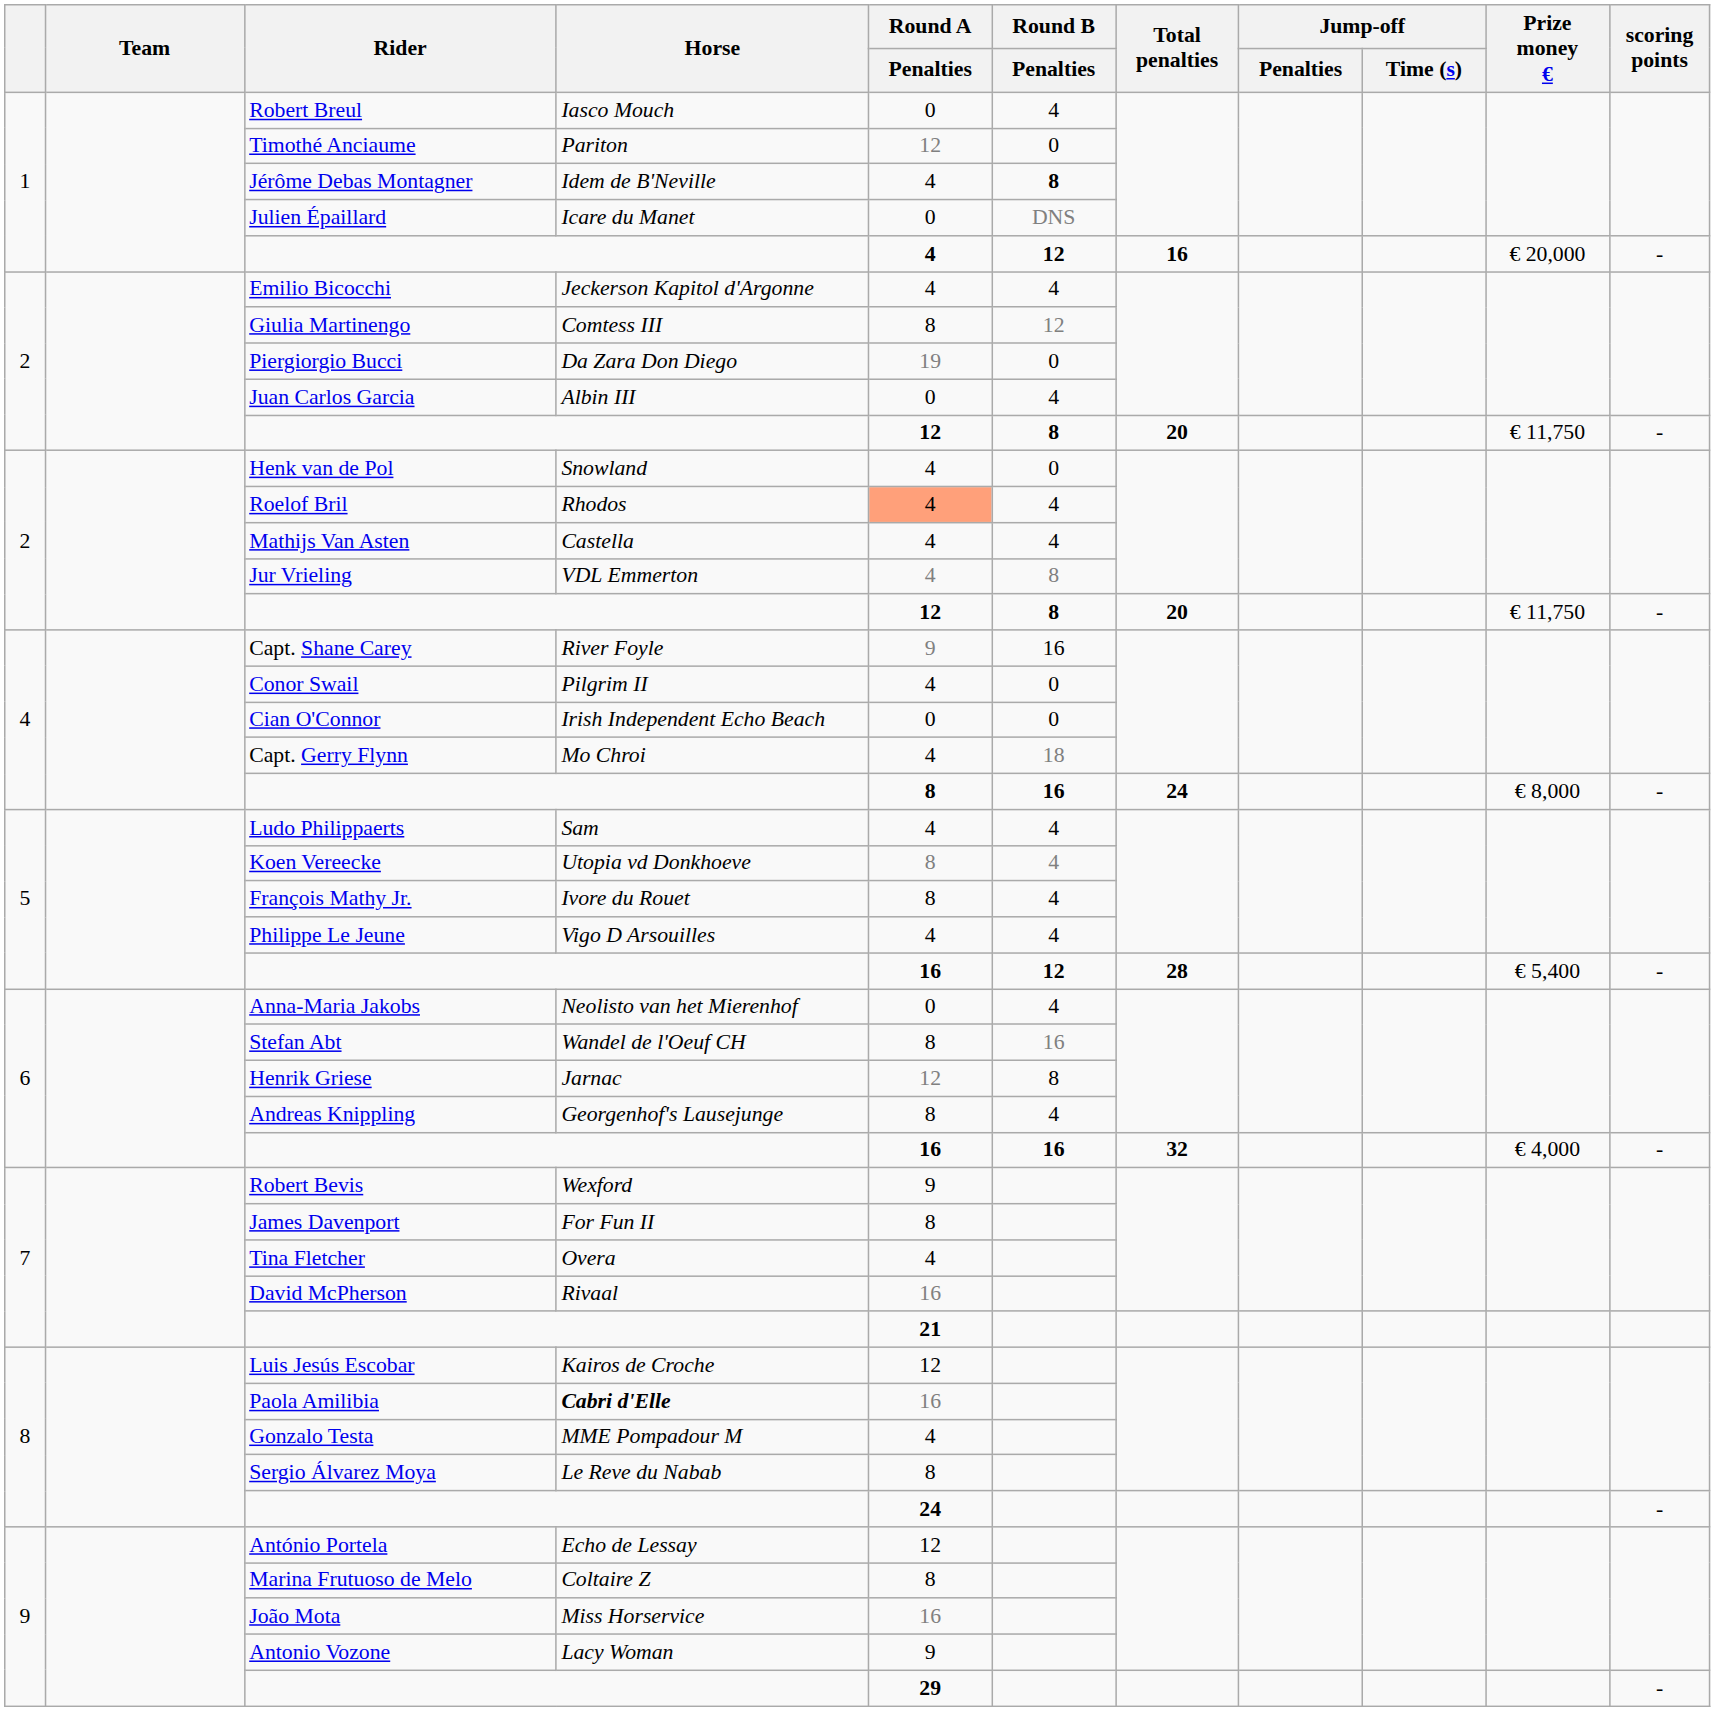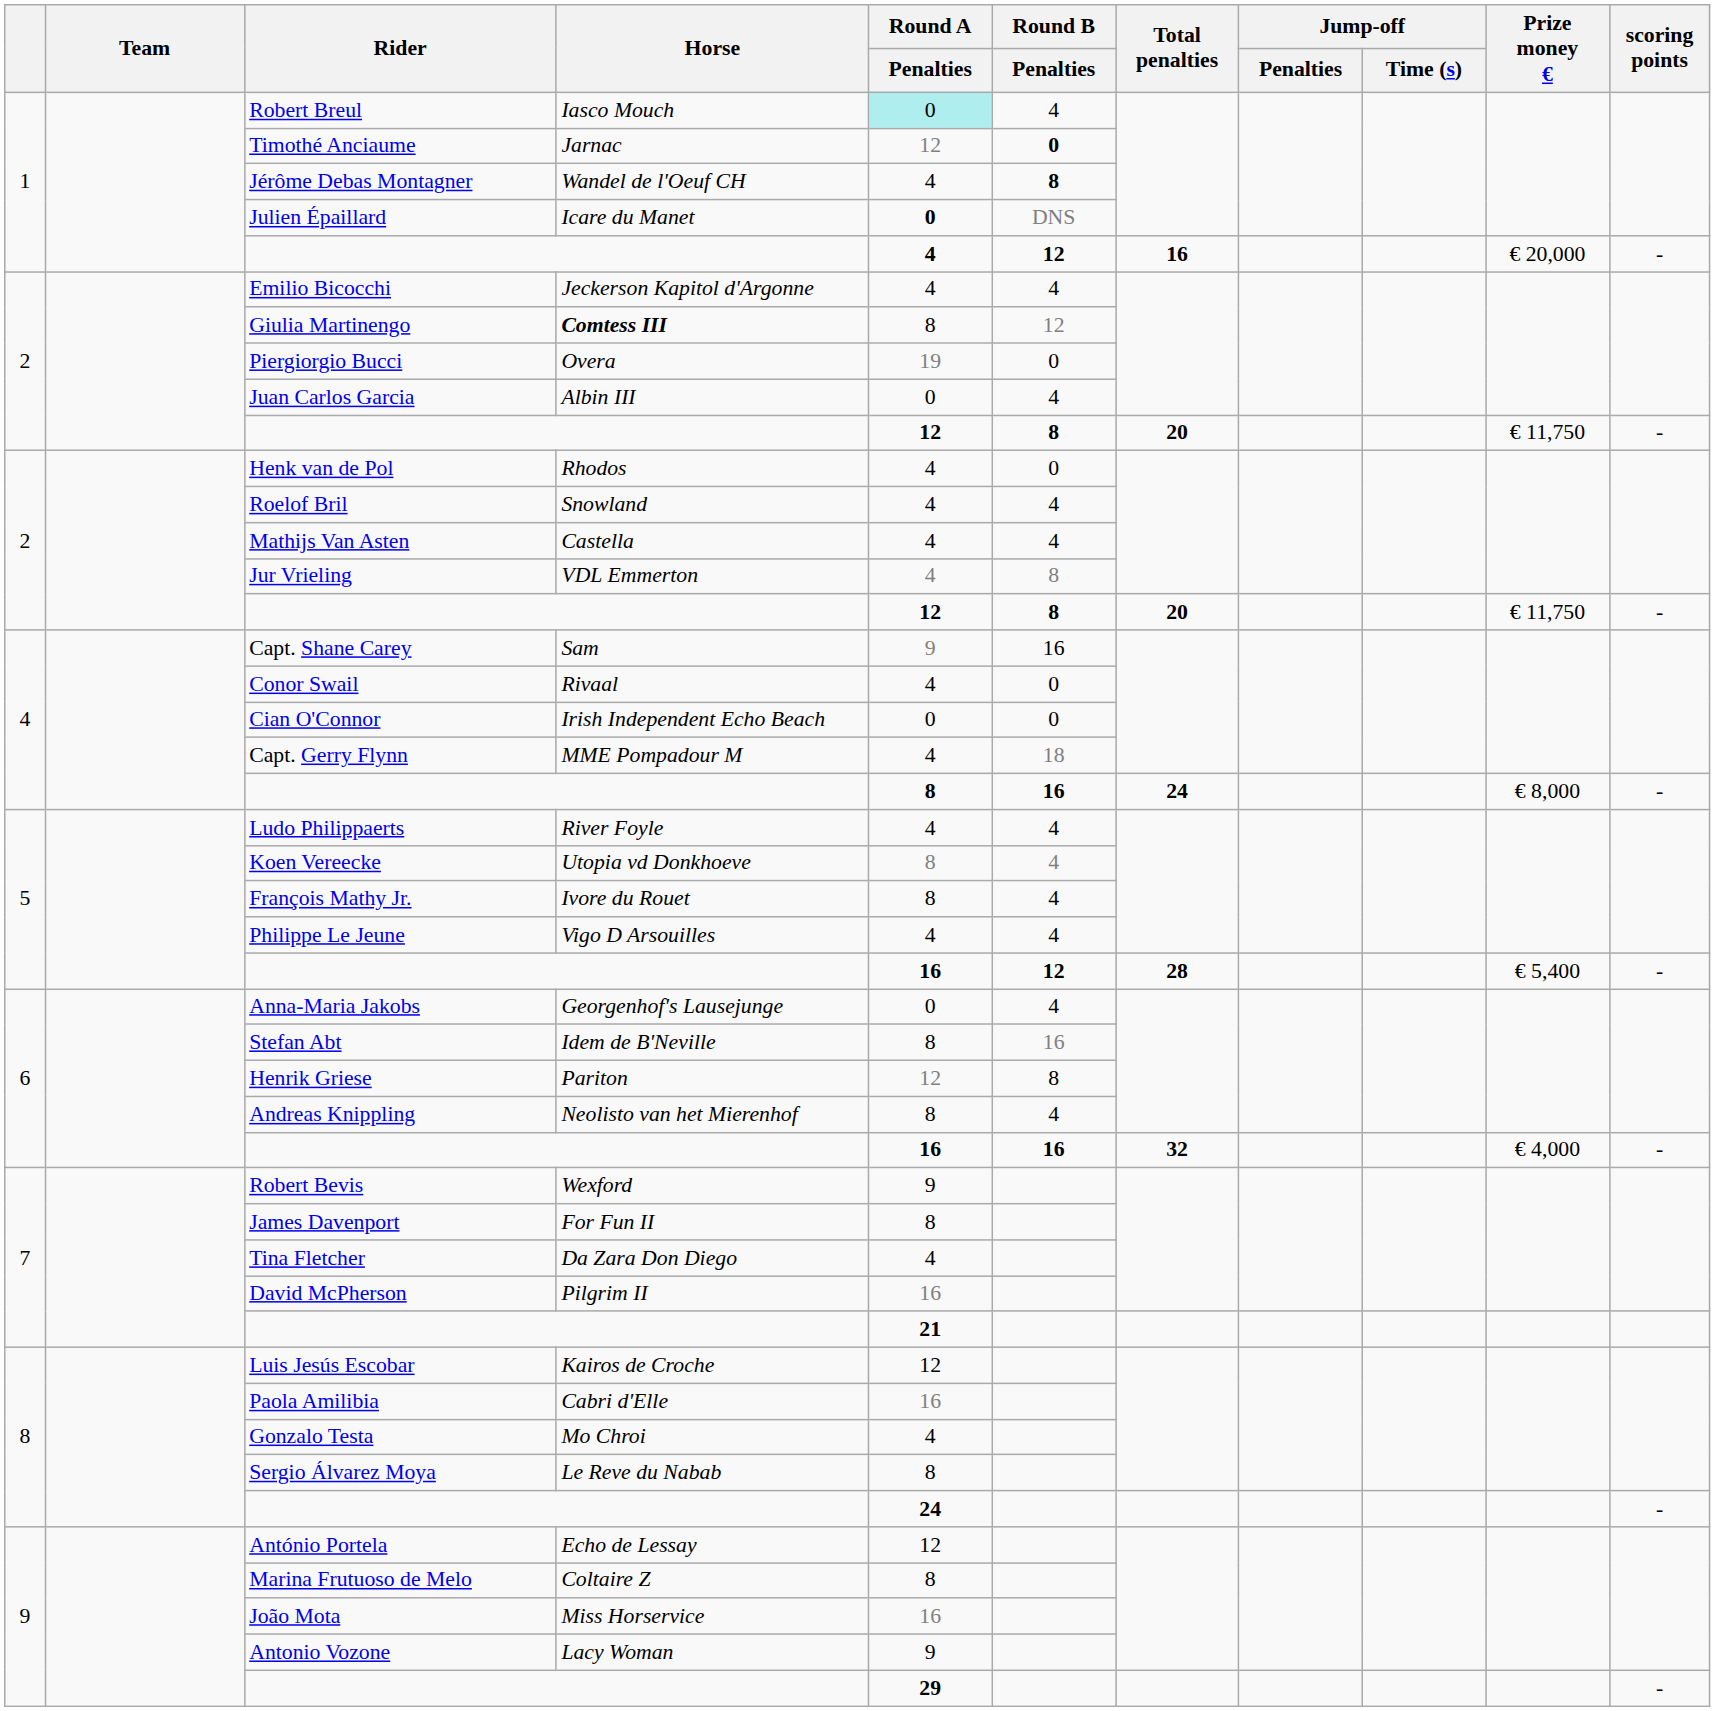(930, 110) no background -> (930, 110) paleturquoise background
(595, 145) Pariton -> (592, 145) Jarnac
(1054, 145) normal -> (1054, 145) bold
(639, 181) Idem de B'Neville -> (654, 181) Wandel de l'Oeuf CH
(930, 217) normal -> (930, 217) bold
(612, 325) normal -> (614, 325) bold
(649, 361) Da Zara Don Diego -> (589, 361) Overa
(604, 468) Snowland -> (594, 468) Rhodos
(594, 504) Rhodos -> (604, 504) Snowland
(930, 504) lightsalmon background -> (930, 504) no background
(612, 647) River Foyle -> (580, 647) Sam
(605, 683) Pilgrim II -> (590, 683) Rivaal
(604, 755) Mo Chroi -> (652, 755) MME Pompadour M
(580, 827) Sam -> (612, 827) River Foyle
(680, 1006) Neolisto van het Mierenhof -> (672, 1006) Georgenhof's Lausejunge
(654, 1042) Wandel de l'Oeuf CH -> (639, 1042) Idem de B'Neville
(592, 1078) Jarnac -> (595, 1078) Pariton
(672, 1114) Georgenhof's Lausejunge -> (680, 1114) Neolisto van het Mierenhof
(589, 1257) Overa -> (649, 1257) Da Zara Don Diego
(590, 1293) Rivaal -> (605, 1293) Pilgrim II
(616, 1401) bold -> (615, 1401) normal
(652, 1436) MME Pompadour M -> (604, 1436) Mo Chroi
